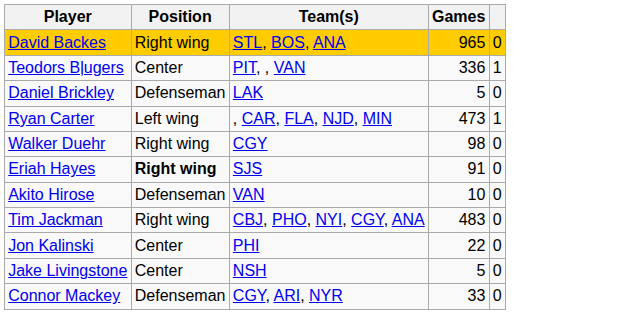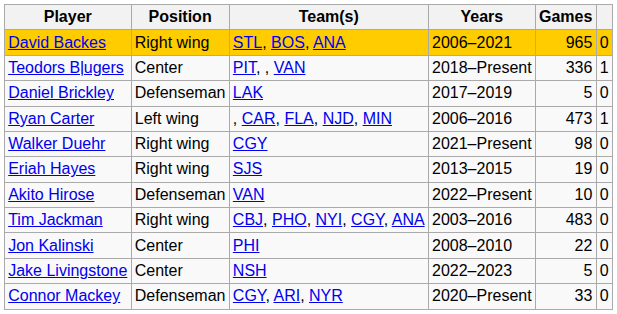+ column: (482, 17)
(176, 169) bold -> (172, 169) normal
(476, 169) 91 -> (583, 169) 19
